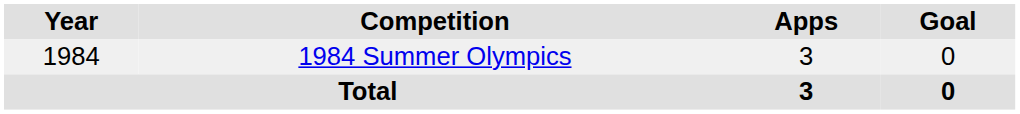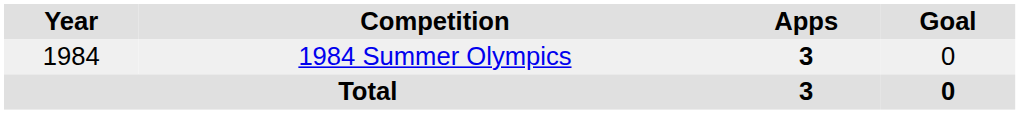(806, 56) normal -> (806, 56) bold
